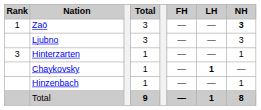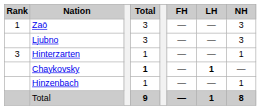(241, 25) bold -> (241, 25) normal
(145, 69) normal -> (145, 69) bold
